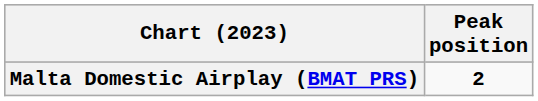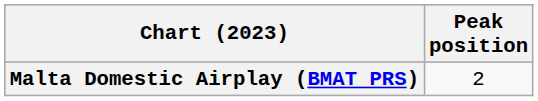(479, 79) bold -> (479, 79) normal
